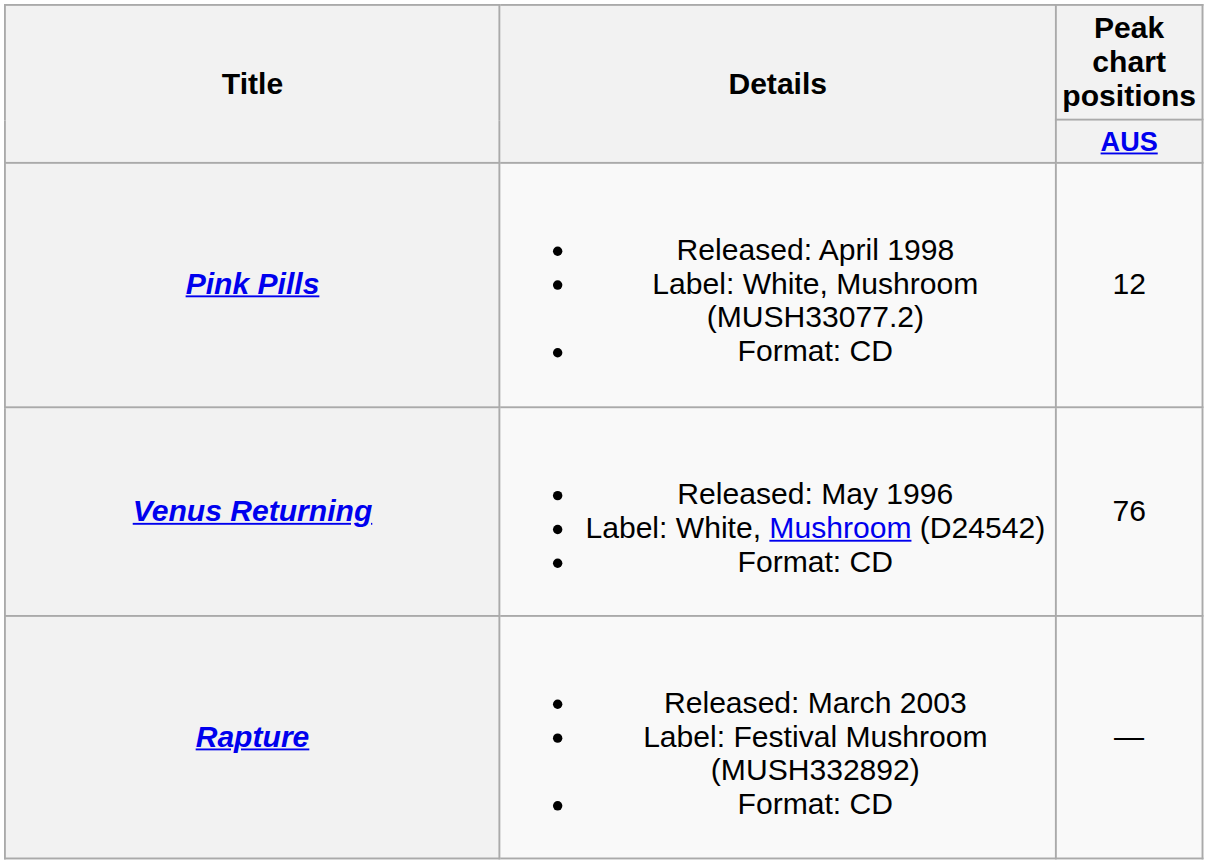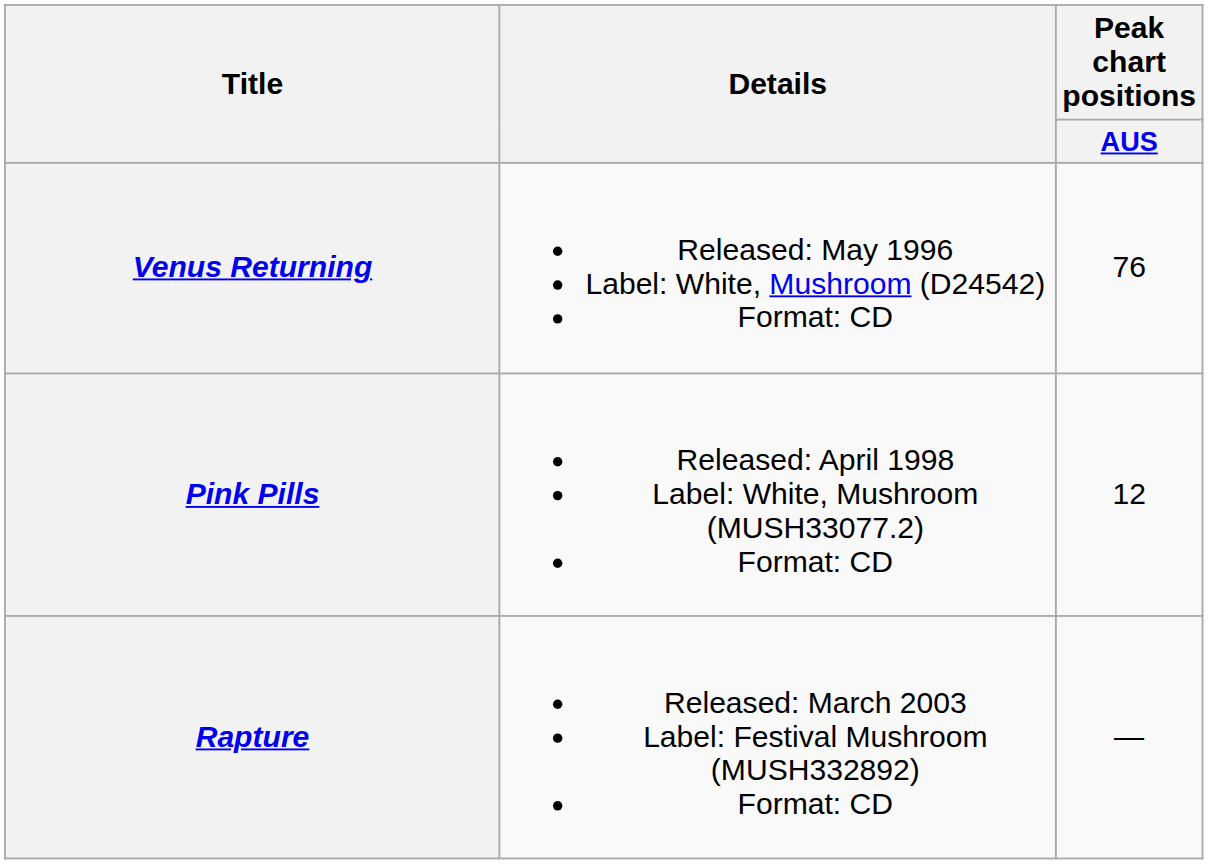rows swapped: (252, 510) <-> (252, 284)
